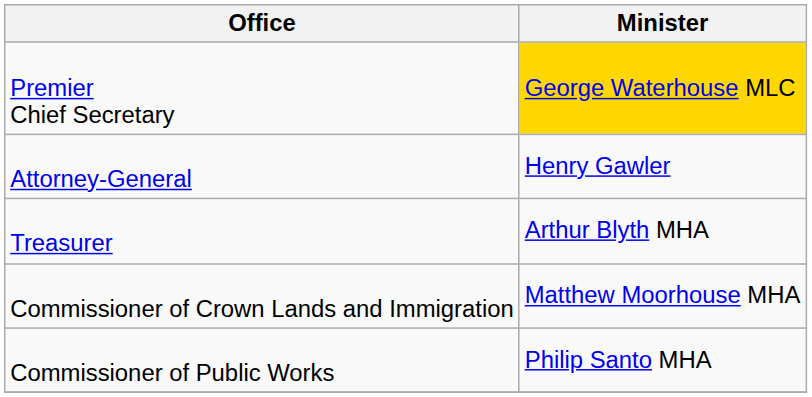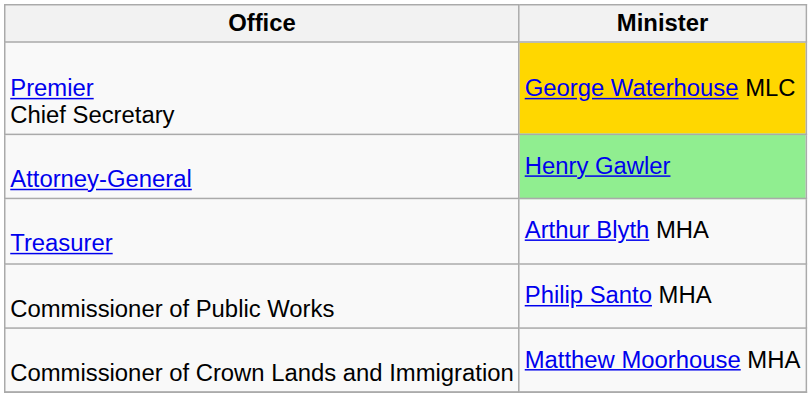(598, 166) no background -> (598, 166) lightgreen background
rows swapped: (262, 308) <-> (172, 373)
